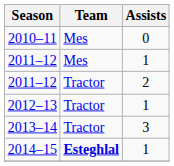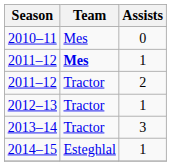(76, 60) normal -> (76, 60) bold
(91, 149) bold -> (90, 149) normal
